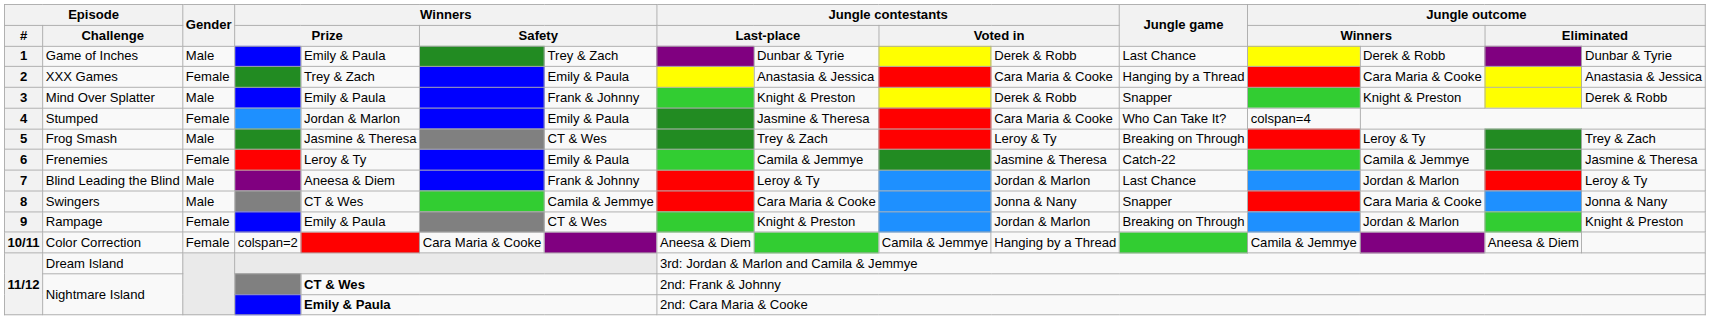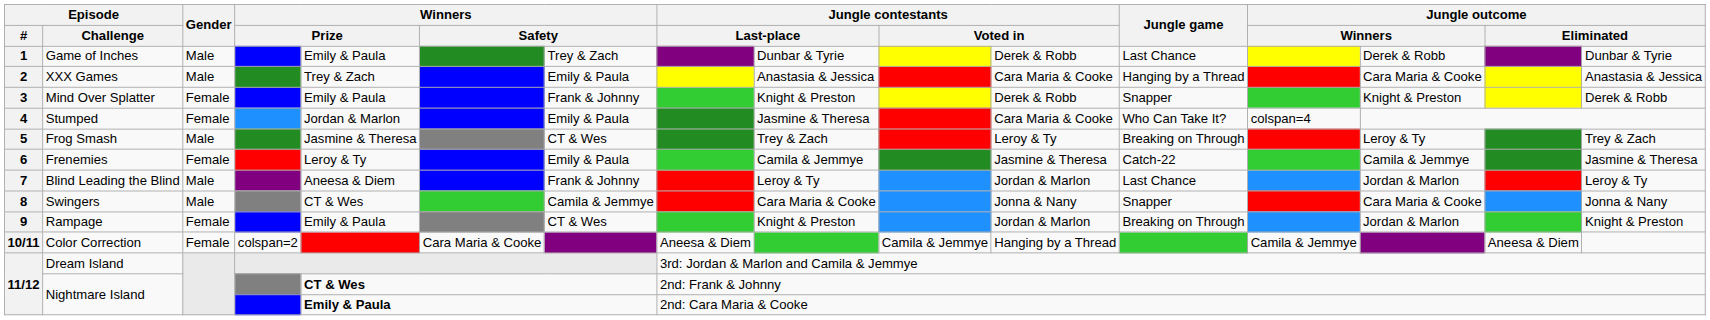(208, 77) Female -> (200, 77) Male
(200, 98) Male -> (208, 98) Female
